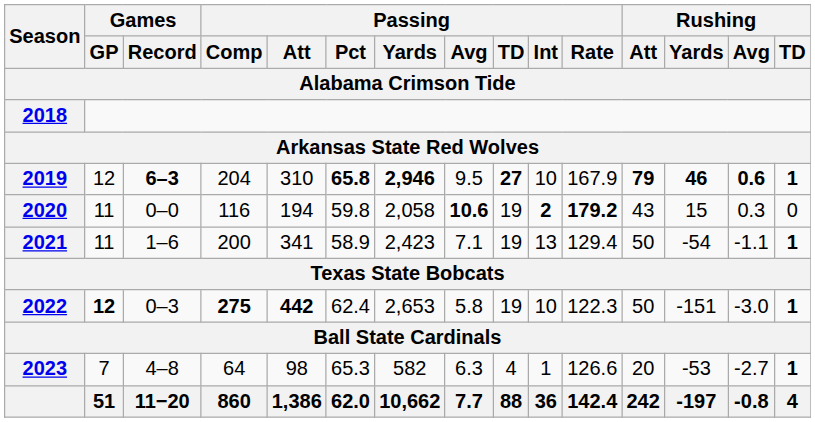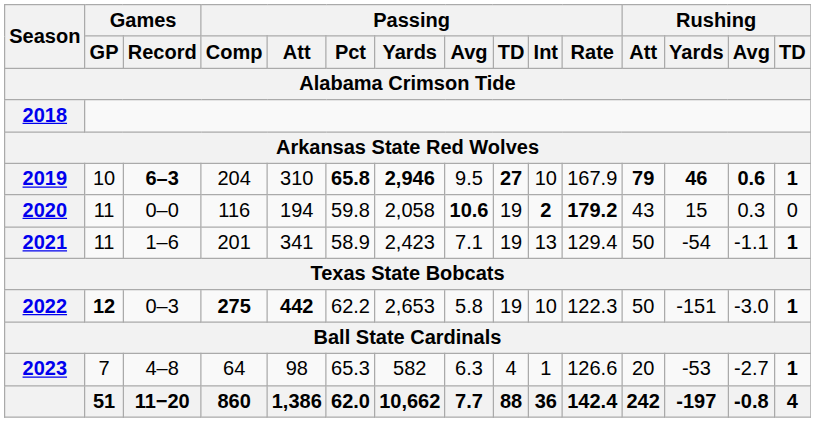(104, 178) 12 -> (104, 178) 10
(234, 242) 200 -> (234, 242) 201
(350, 305) 62.4 -> (350, 305) 62.2
